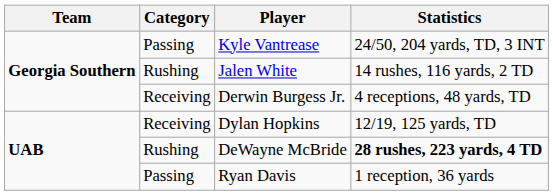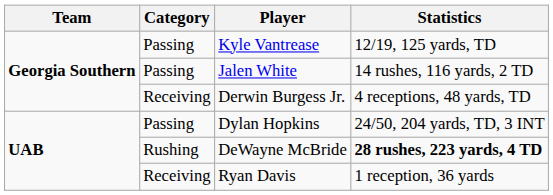(450, 44) 24/50, 204 yards, TD, 3 INT -> (425, 44) 12/19, 125 yards, TD
(171, 71) Rushing -> (169, 71) Passing
(177, 123) Receiving -> (169, 123) Passing
(425, 123) 12/19, 125 yards, TD -> (450, 123) 24/50, 204 yards, TD, 3 INT
(169, 176) Passing -> (177, 176) Receiving
